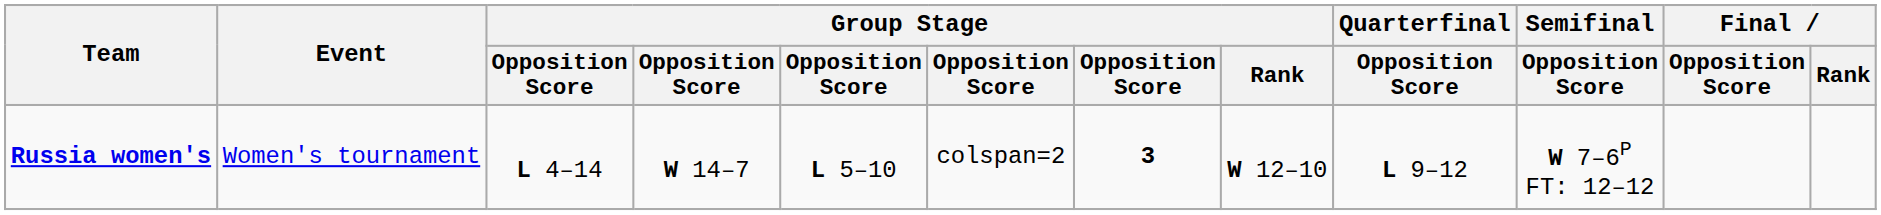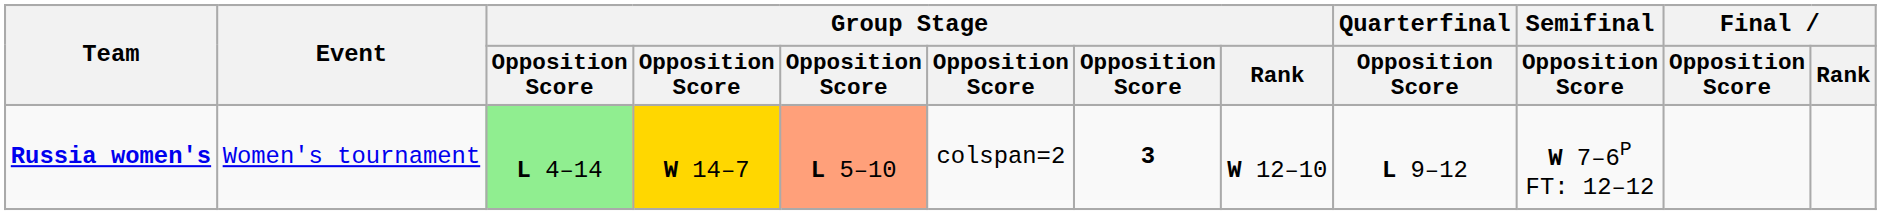(560, 171) no background -> (560, 171) lightgreen background
(707, 171) no background -> (707, 171) gold background
(854, 171) no background -> (854, 171) lightsalmon background
